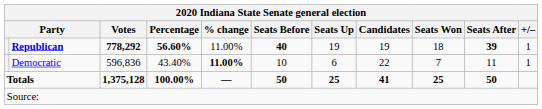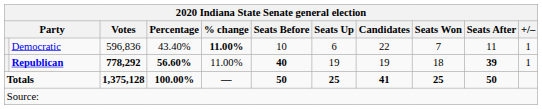rows swapped: (37, 46) <-> (36, 63)
